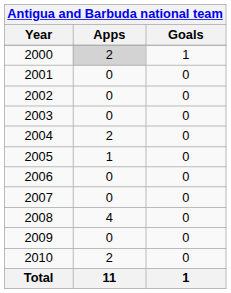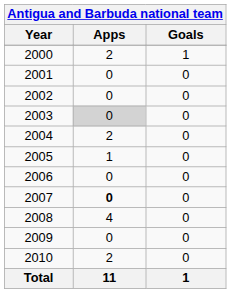(109, 55) lightgrey background -> (109, 55) no background
(109, 116) no background -> (109, 116) lightgrey background
(109, 197) normal -> (109, 197) bold
